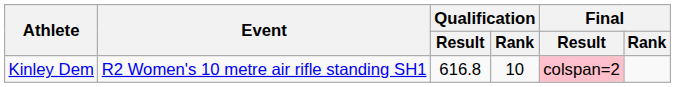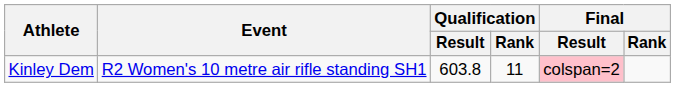(460, 69) 616.8 -> (460, 69) 603.8
(515, 69) 10 -> (515, 69) 11
